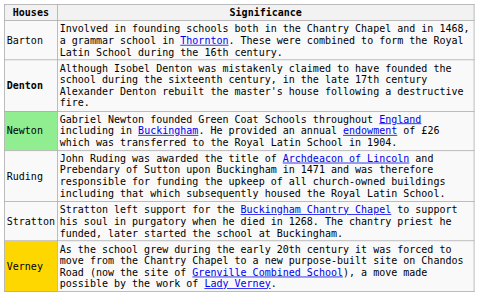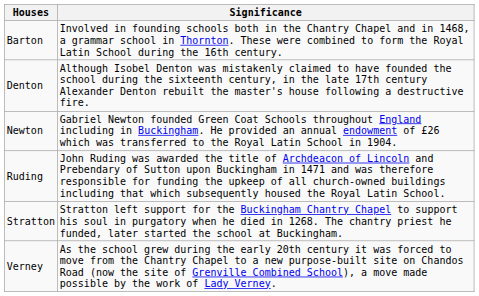(25, 86) bold -> (25, 86) normal
(25, 131) lightgreen background -> (25, 131) no background
(25, 266) gold background -> (25, 266) no background
